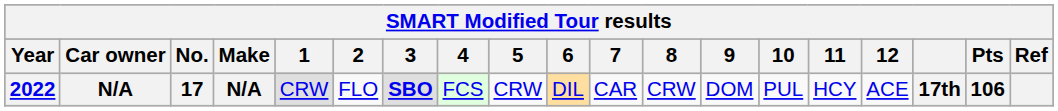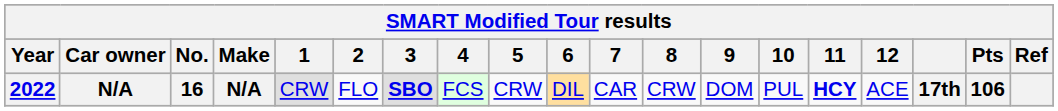(192, 89) 17 -> (192, 89) 16
(835, 89) normal -> (835, 89) bold
